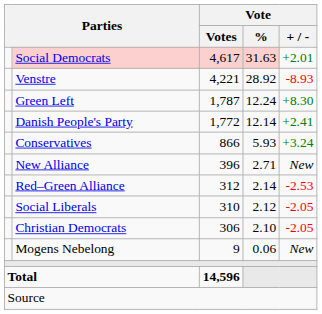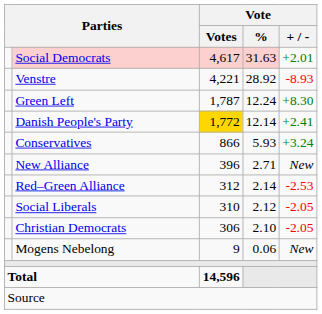(225, 121) no background -> (225, 121) gold background
